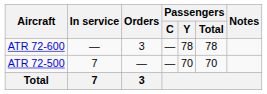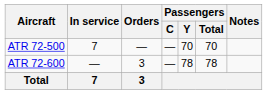rows swapped: (36, 64) <-> (36, 47)
